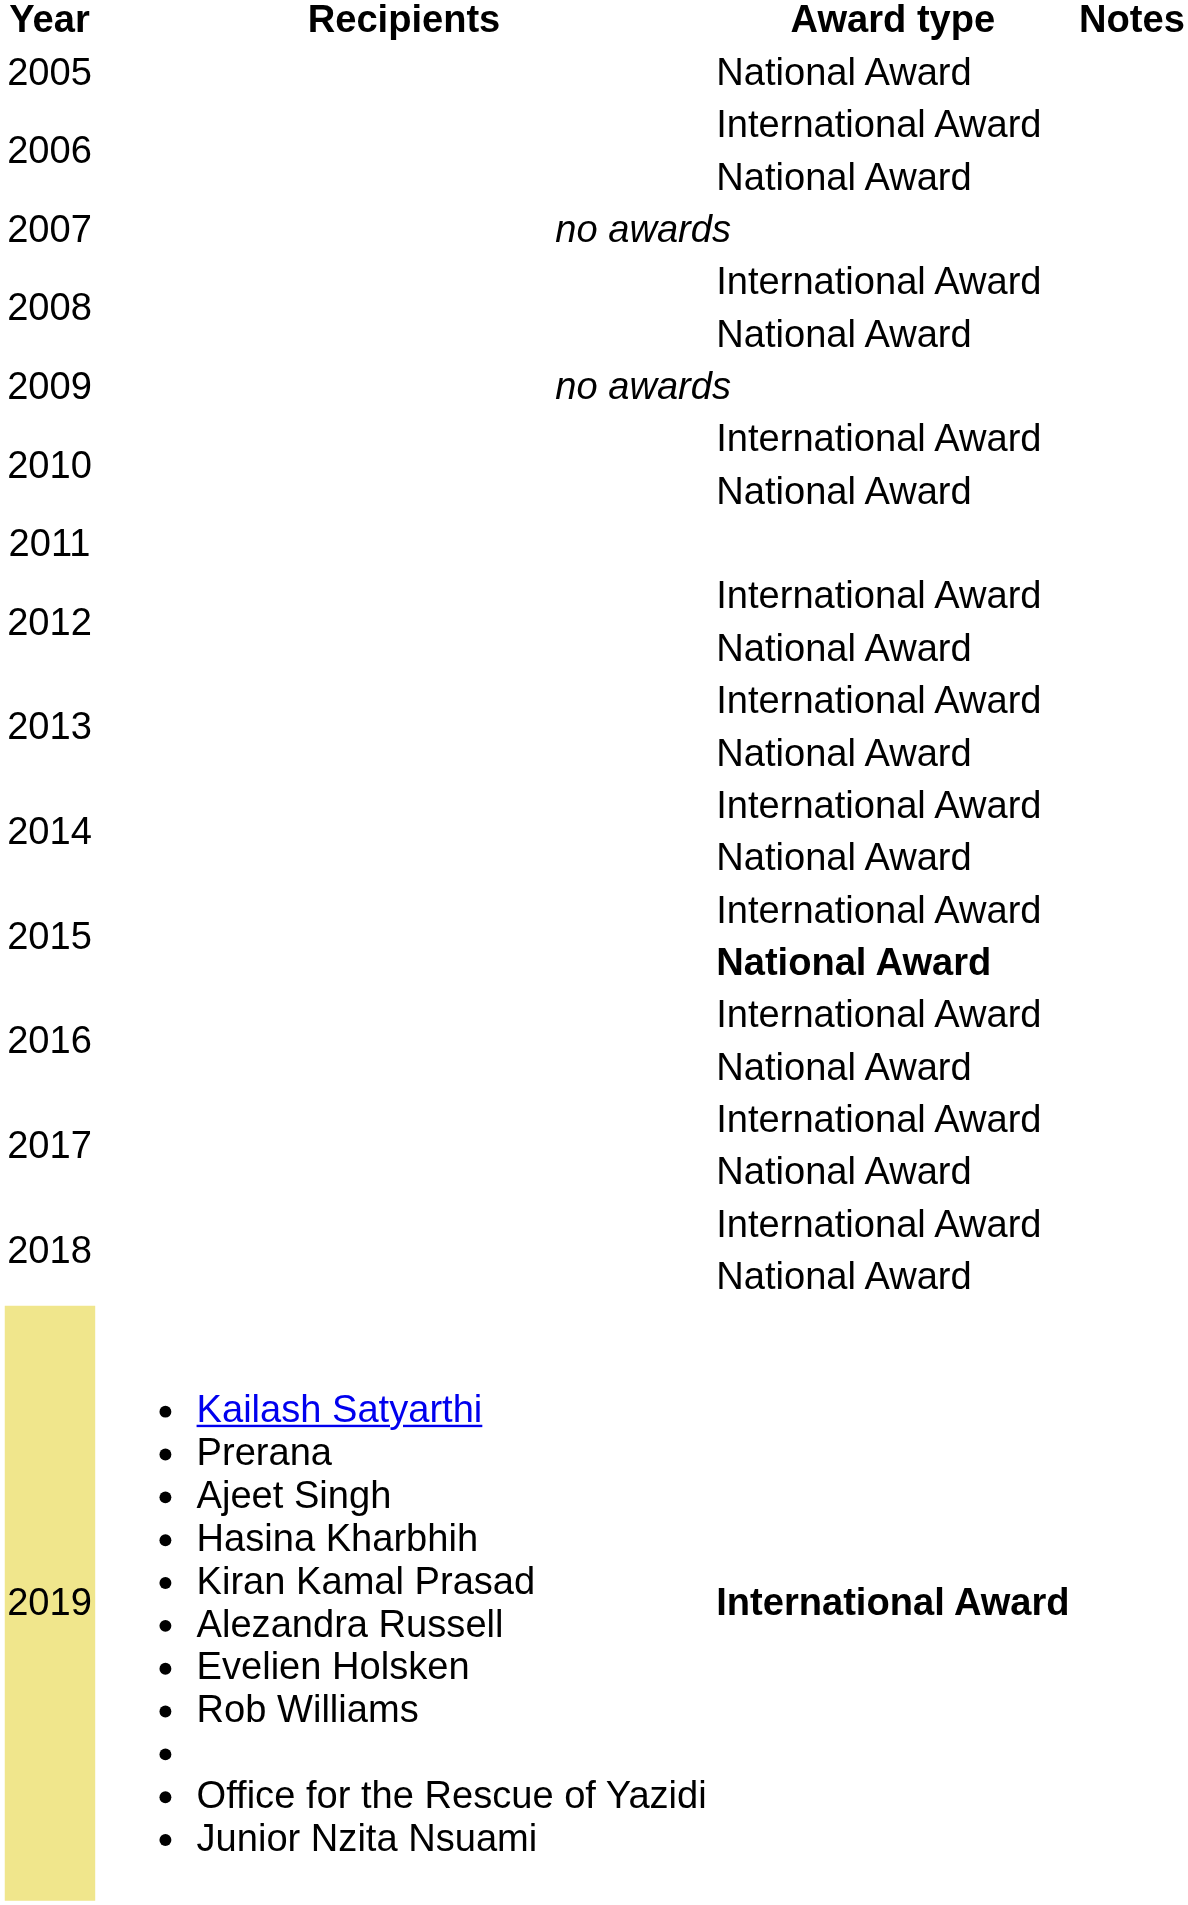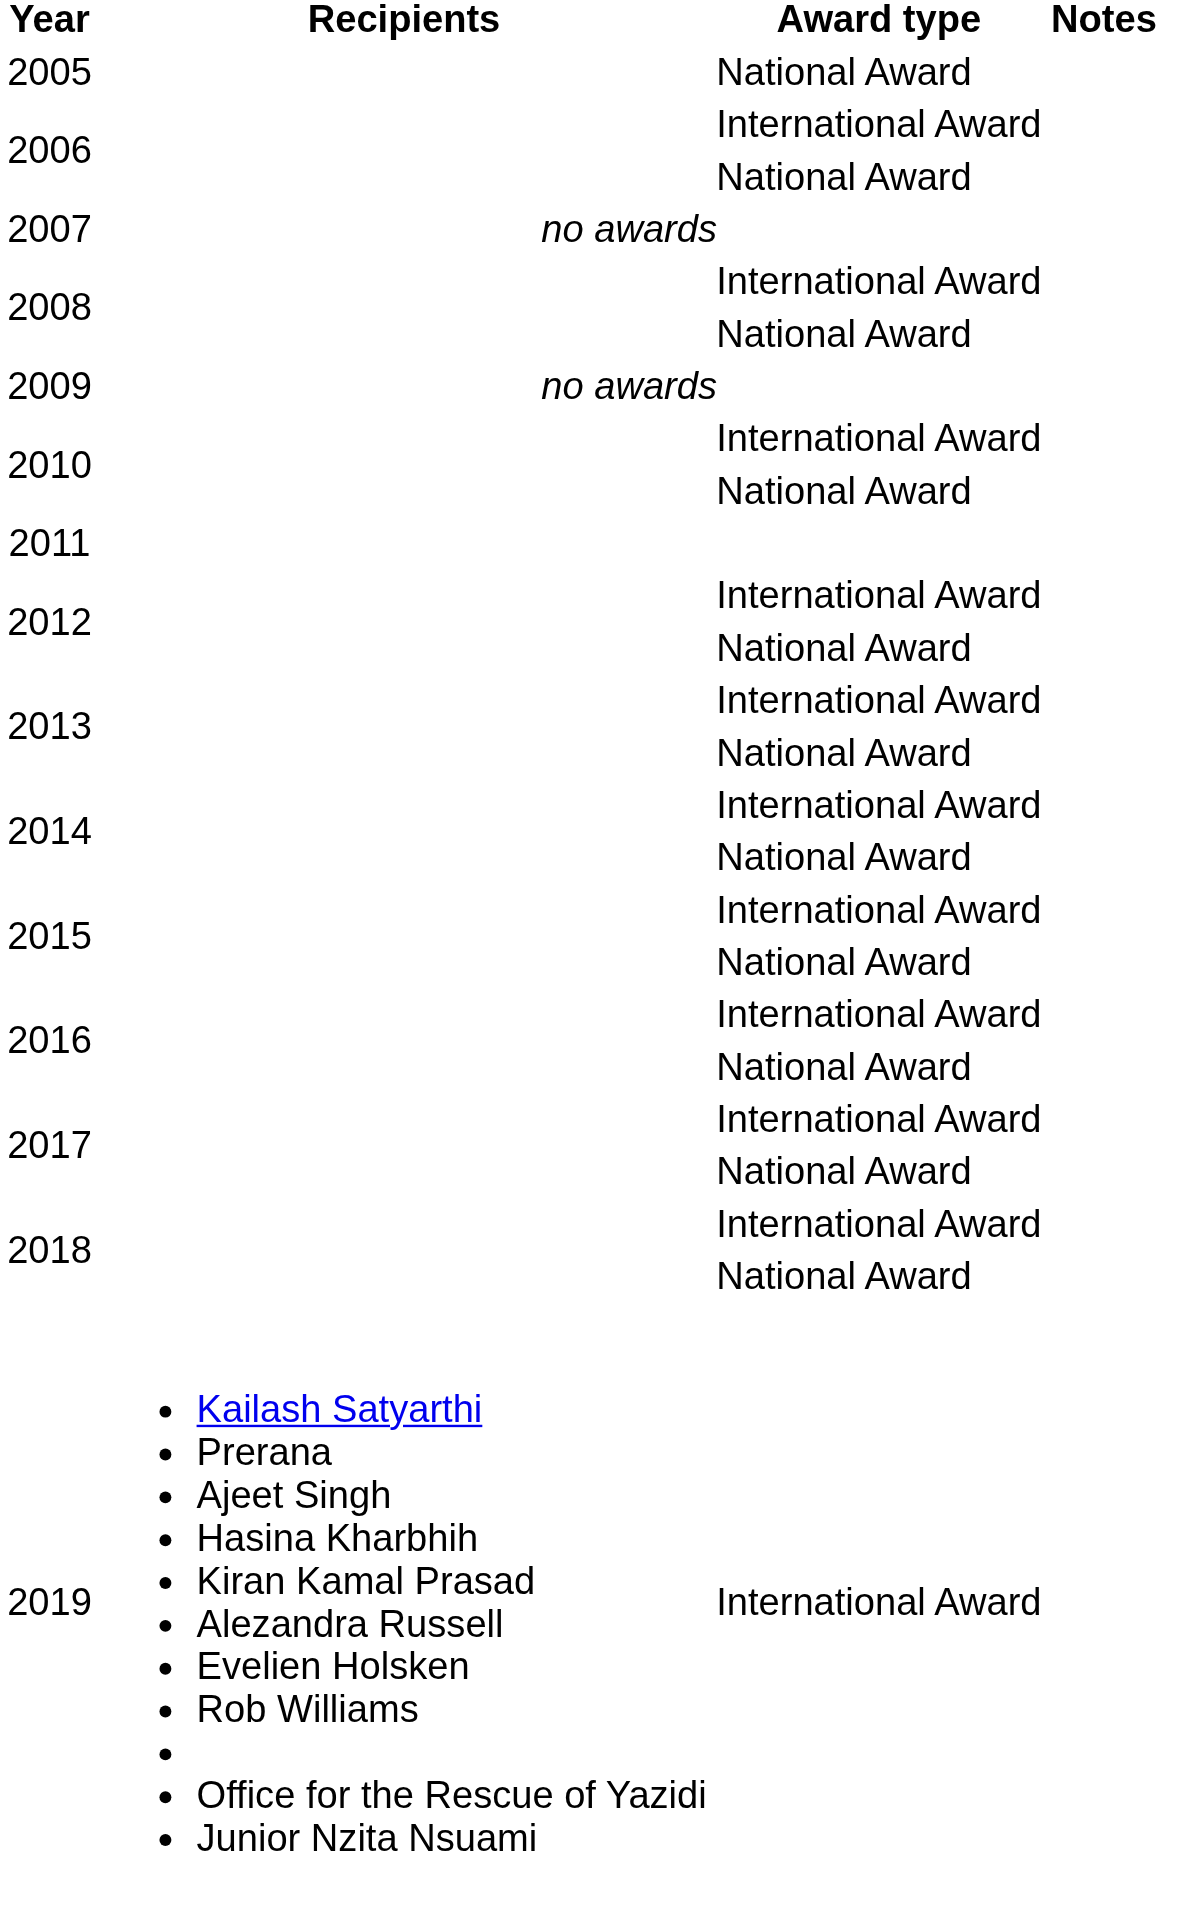(854, 962) bold -> (844, 962) normal
(49, 1602) khaki background -> (49, 1602) no background
(893, 1602) bold -> (879, 1602) normal
